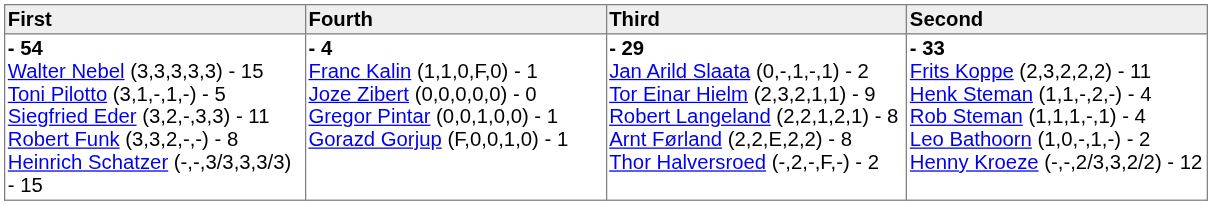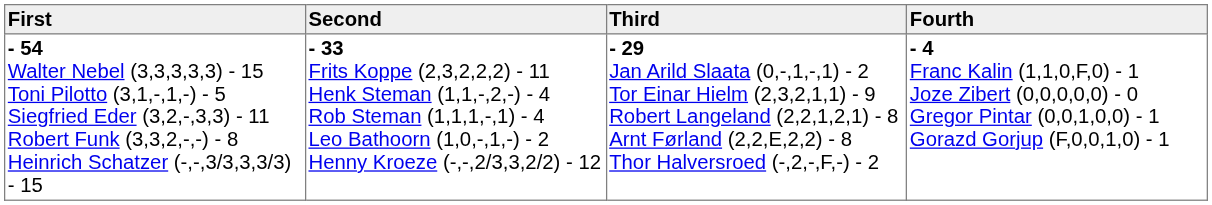columns swapped: (947, 19) <-> (341, 19)
